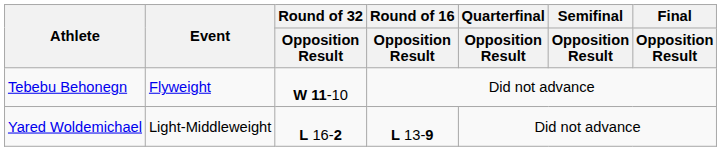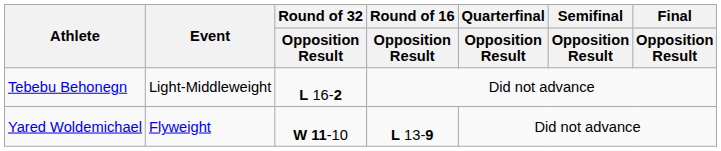(180, 87) Flyweight -> (210, 87) Light-Middleweight
(321, 96) W 11-10 -> (321, 96) L 16-2
(210, 127) Light-Middleweight -> (180, 127) Flyweight
(321, 135) L 16-2 -> (321, 135) W 11-10
